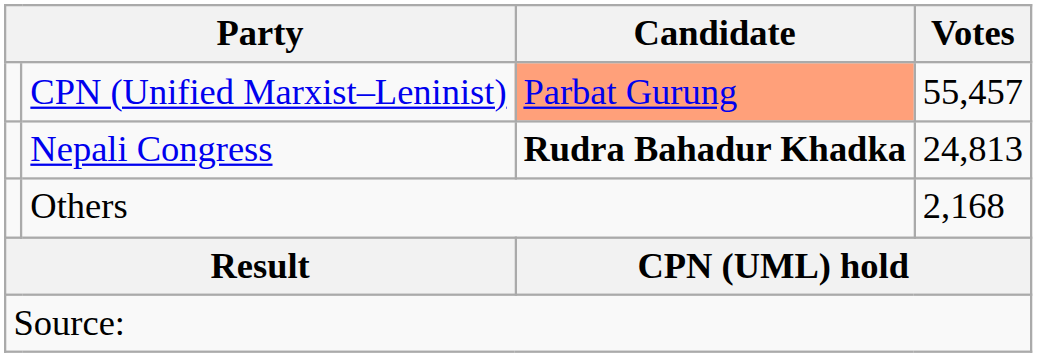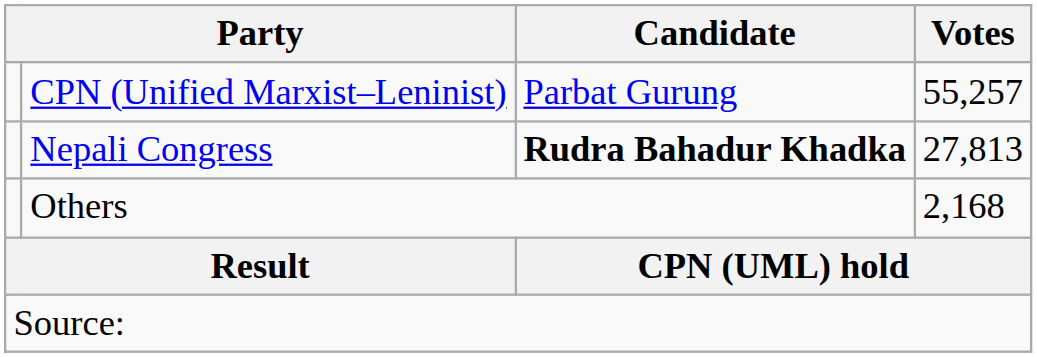(630, 91) lightsalmon background -> (630, 91) no background
(973, 91) 55,457 -> (973, 91) 55,257
(973, 149) 24,813 -> (973, 149) 27,813
